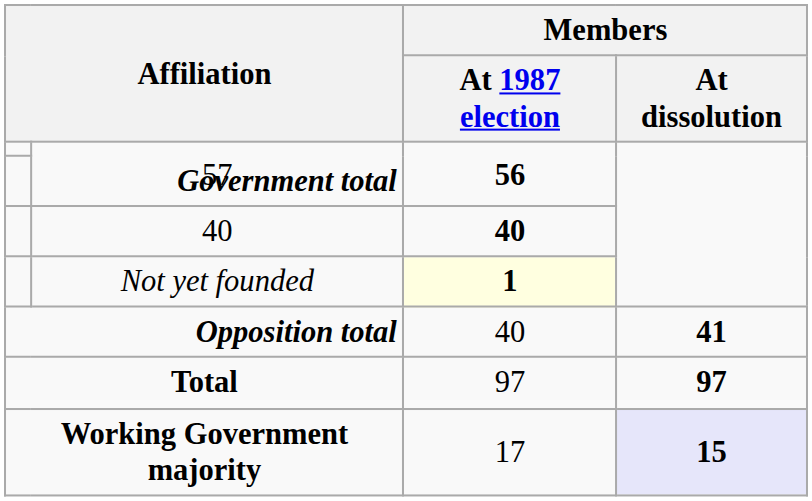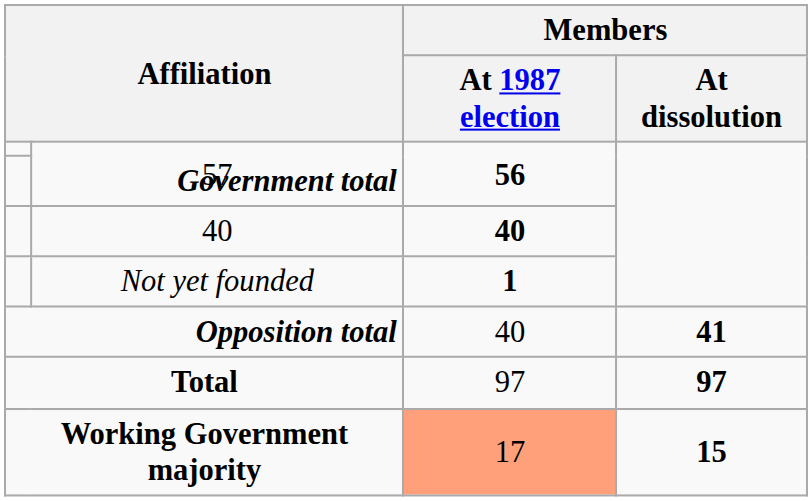(510, 281) lightyellow background -> (510, 281) no background
(510, 450) no background -> (510, 450) lightsalmon background
(711, 450) lavender background -> (711, 450) no background
